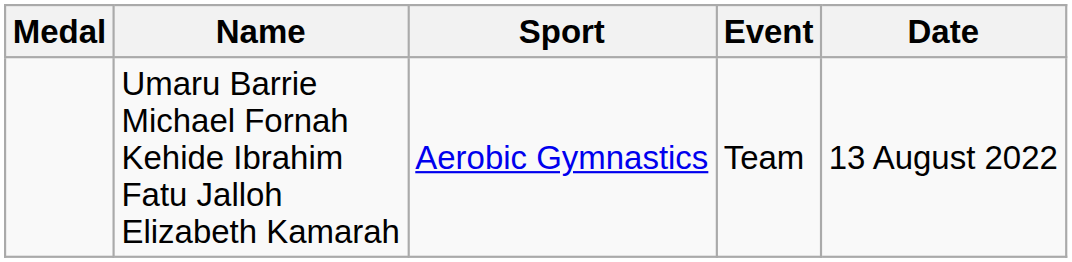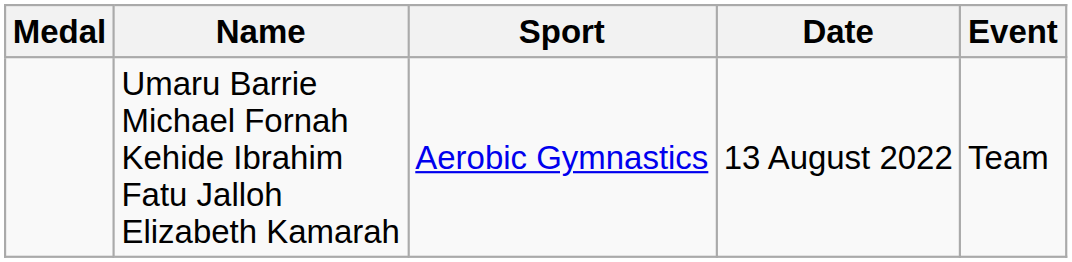columns swapped: (769, 31) <-> (943, 31)
